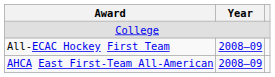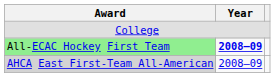(88, 47) no background -> (88, 47) lightgreen background
(240, 47) normal -> (240, 47) bold
(110, 64) no background -> (110, 64) lightgrey background
